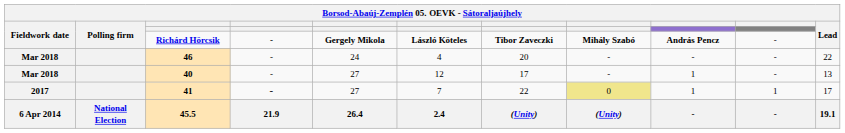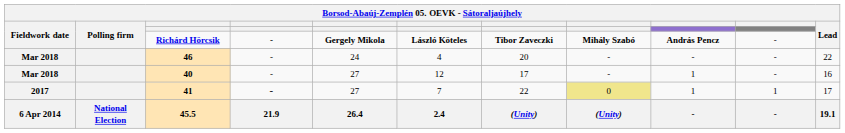(828, 74) 13 -> (828, 74) 16
